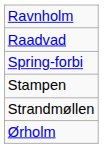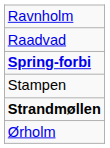(45, 62) normal -> (49, 62) bold
(51, 108) normal -> (54, 108) bold
